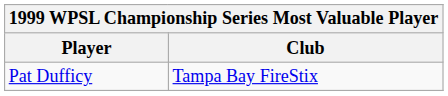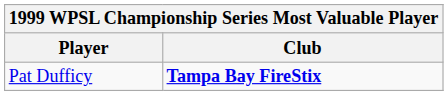(245, 76) normal -> (244, 76) bold
